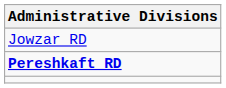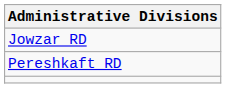(65, 64) bold -> (65, 64) normal
